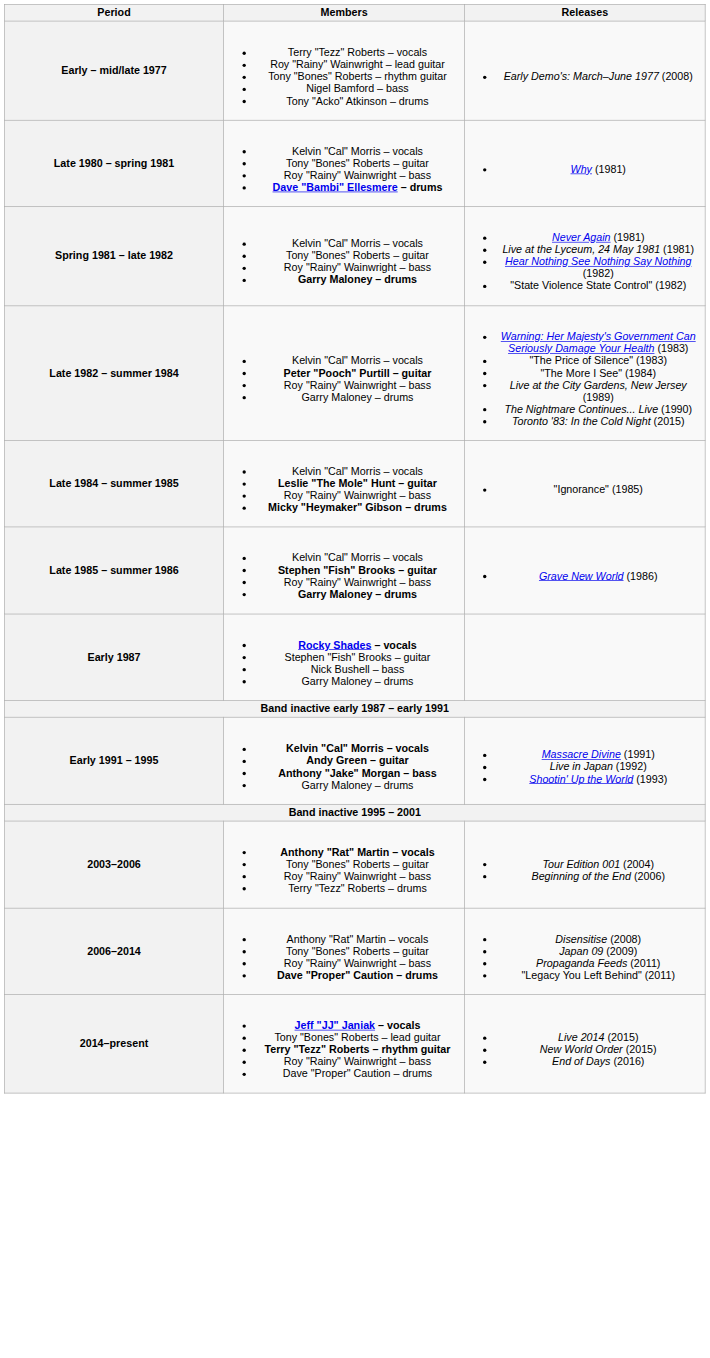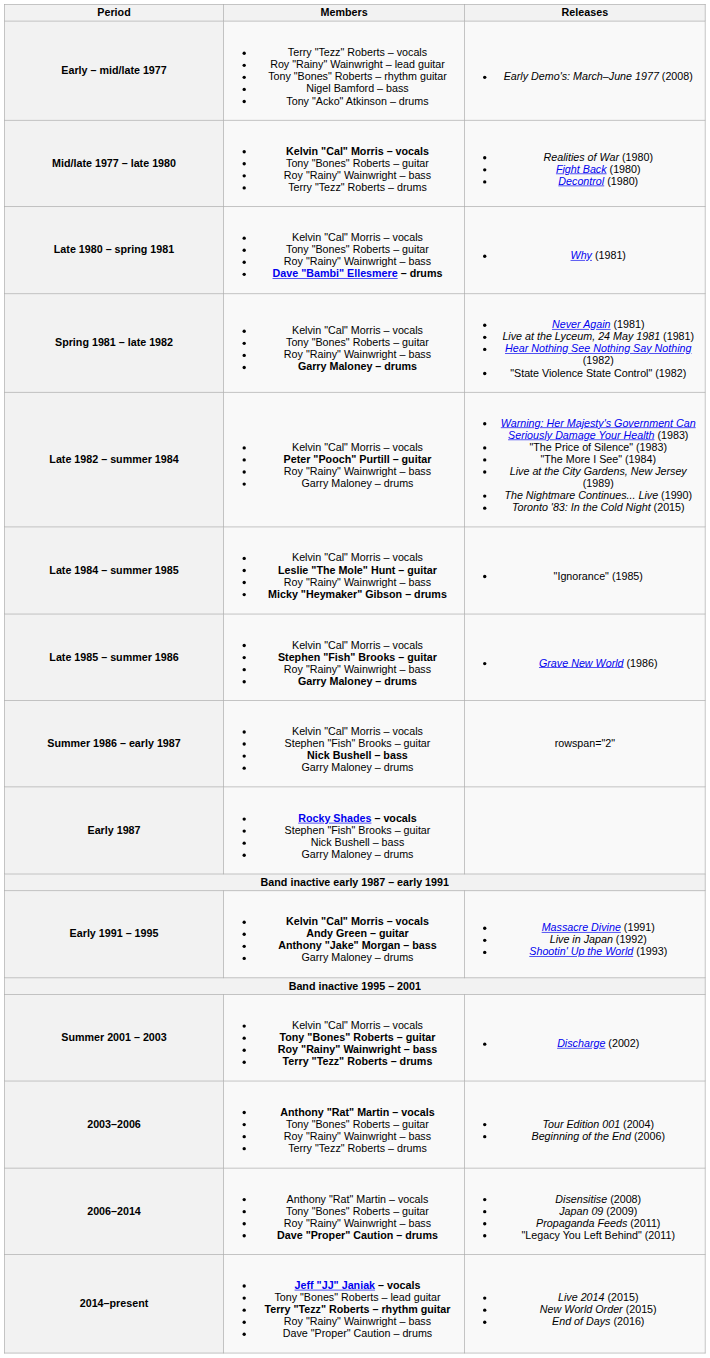+ row: (114, 163)
+ row: (114, 743)
+ row: (114, 1038)
